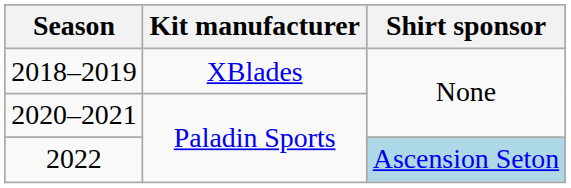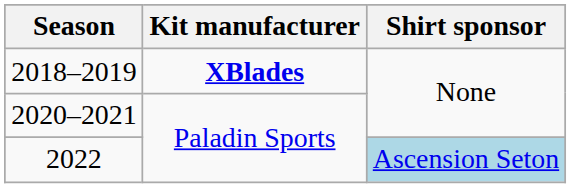(255, 70) normal -> (255, 70) bold
